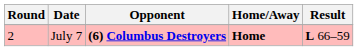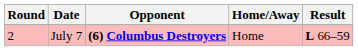(249, 35) bold -> (248, 35) normal
